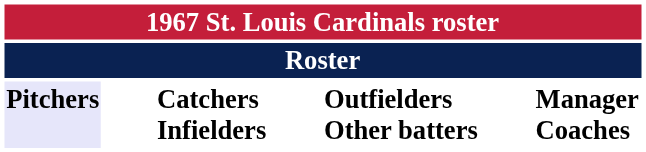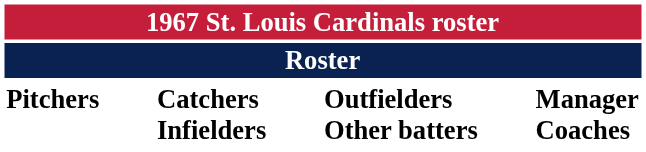(53, 98) lavender background -> (53, 98) no background
